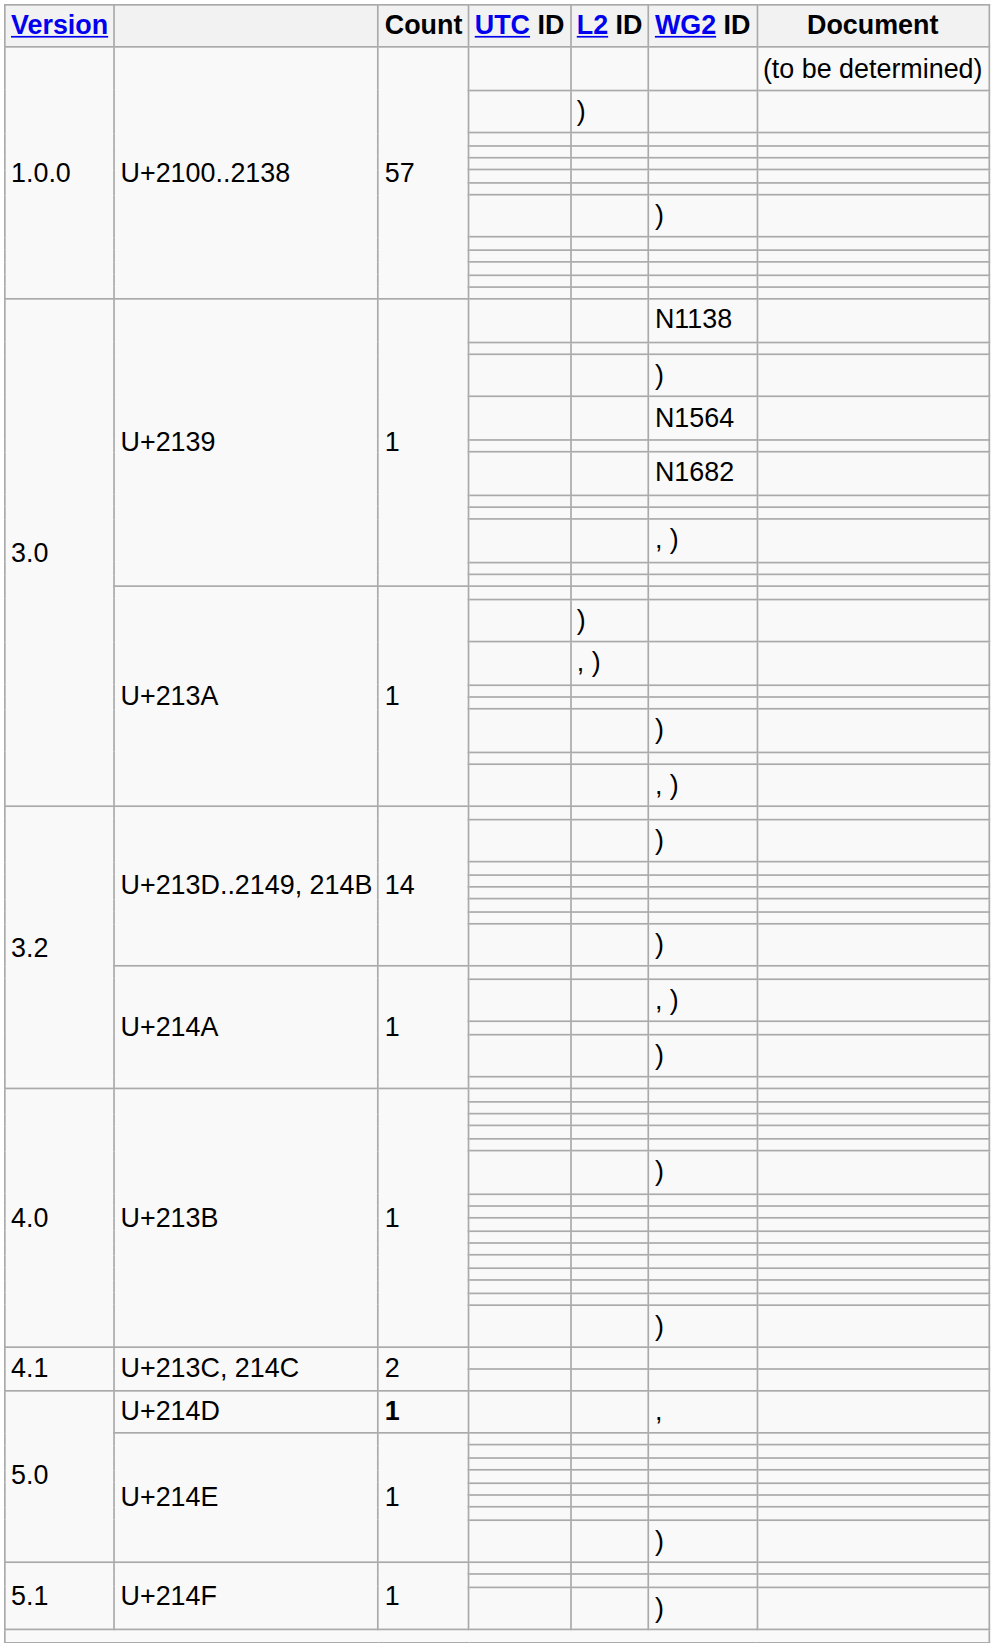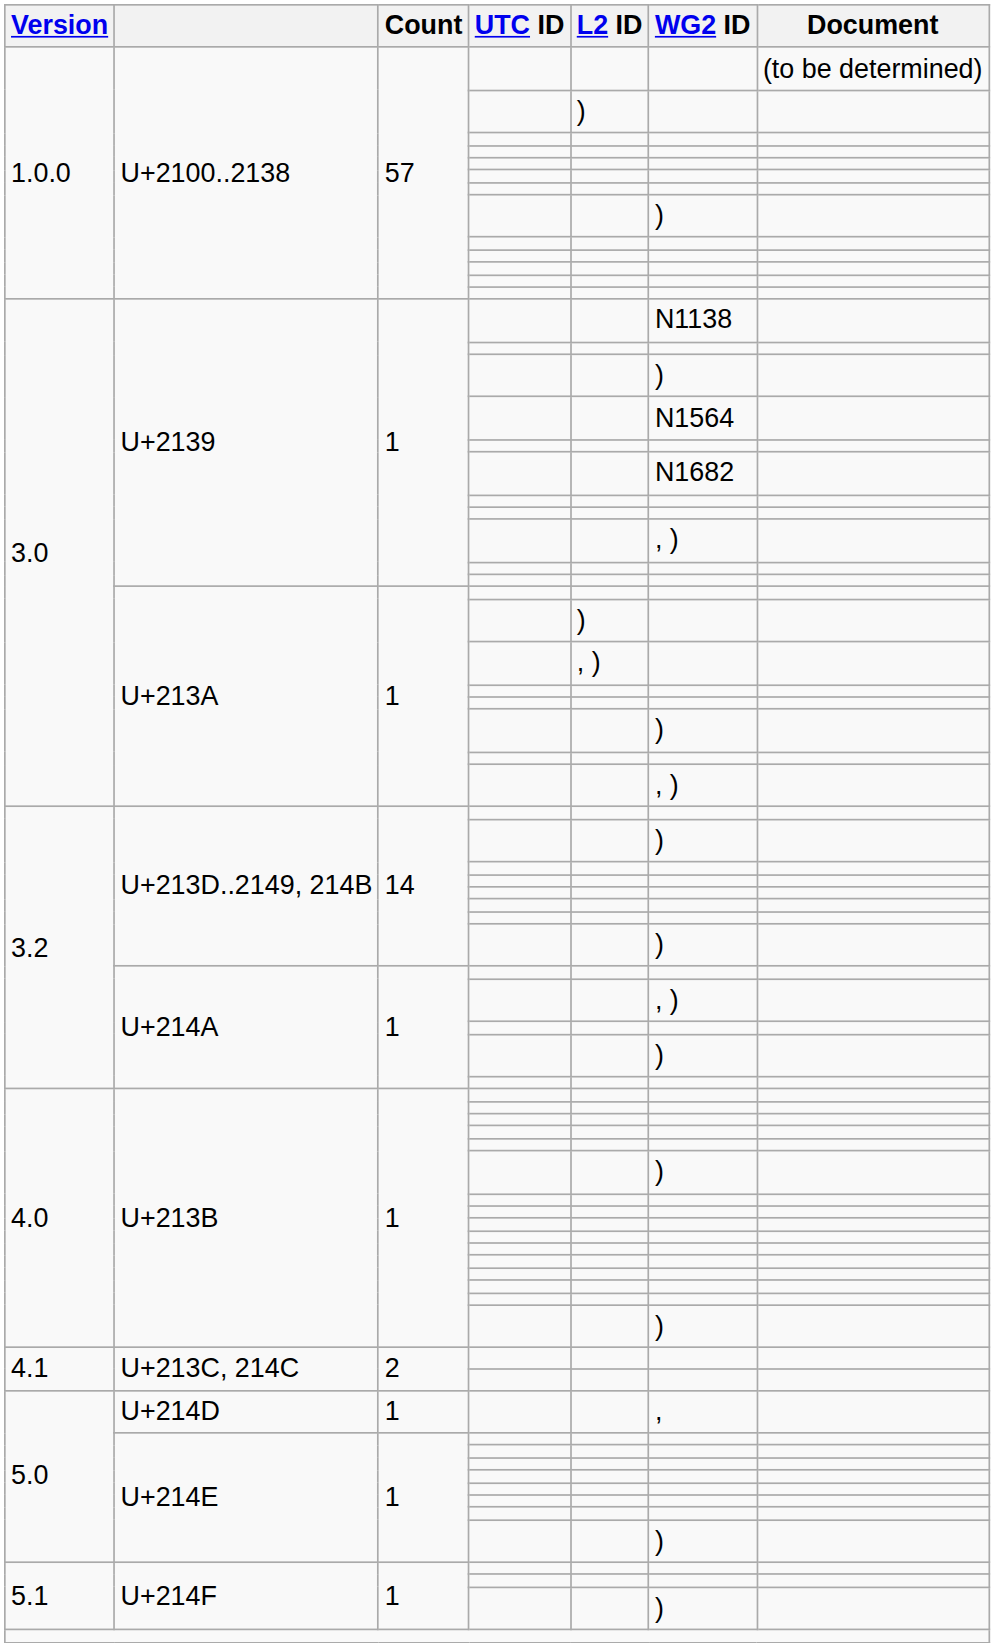(392, 1411) bold -> (392, 1411) normal
